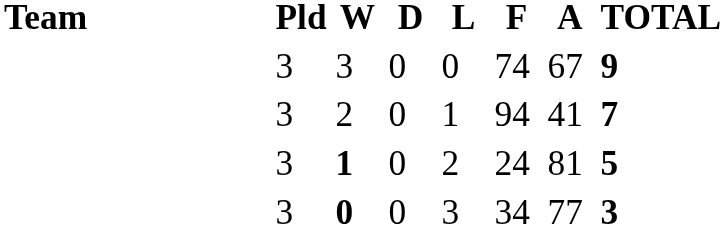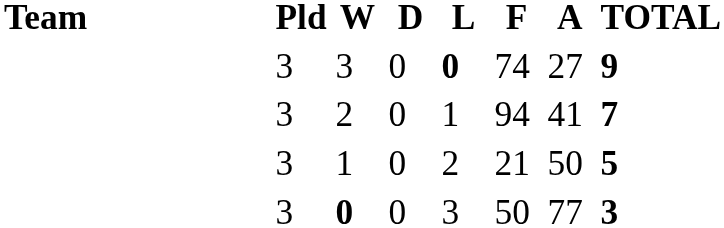(450, 66) normal -> (450, 66) bold
(565, 66) 67 -> (565, 66) 27
(344, 163) bold -> (344, 163) normal
(512, 163) 24 -> (512, 163) 21
(565, 163) 81 -> (565, 163) 50
(512, 212) 34 -> (512, 212) 50
